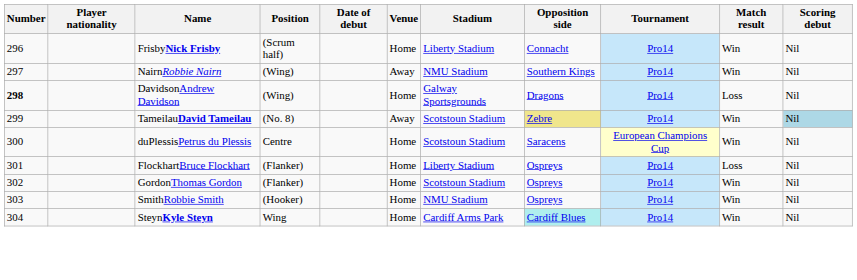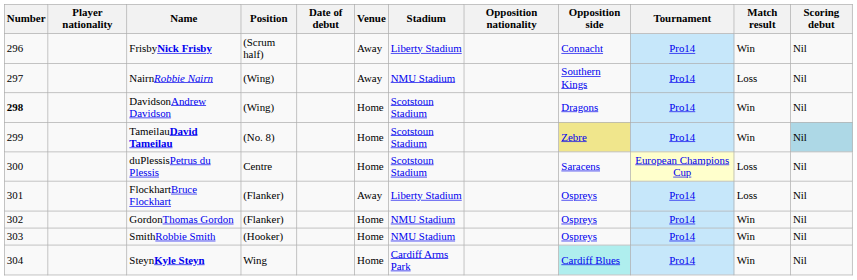+ column: (512, 19)
(403, 48) Home -> (370, 48) Away
(731, 72) Win -> (747, 78) Loss
(455, 95) Galway Sportsgrounds -> (412, 107) Scotstoun Stadium
(732, 95) Loss -> (746, 107) Win
(402, 118) Away -> (370, 137) Home
(731, 142) Win -> (747, 166) Loss
(403, 165) Home -> (370, 196) Away
(464, 182) Scotstoun Stadium -> (423, 219) NMU Stadium
